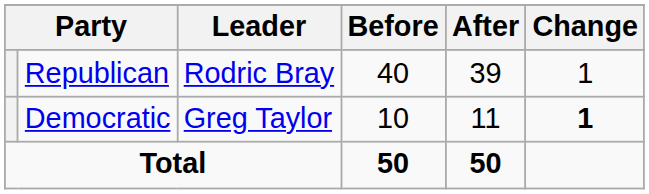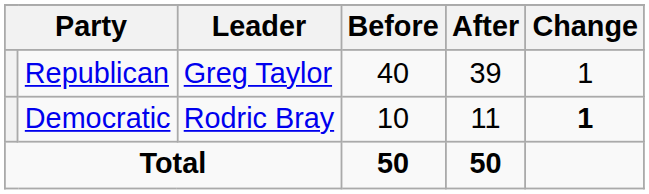(259, 73) Rodric Bray -> (258, 73) Greg Taylor
(258, 118) Greg Taylor -> (259, 118) Rodric Bray
